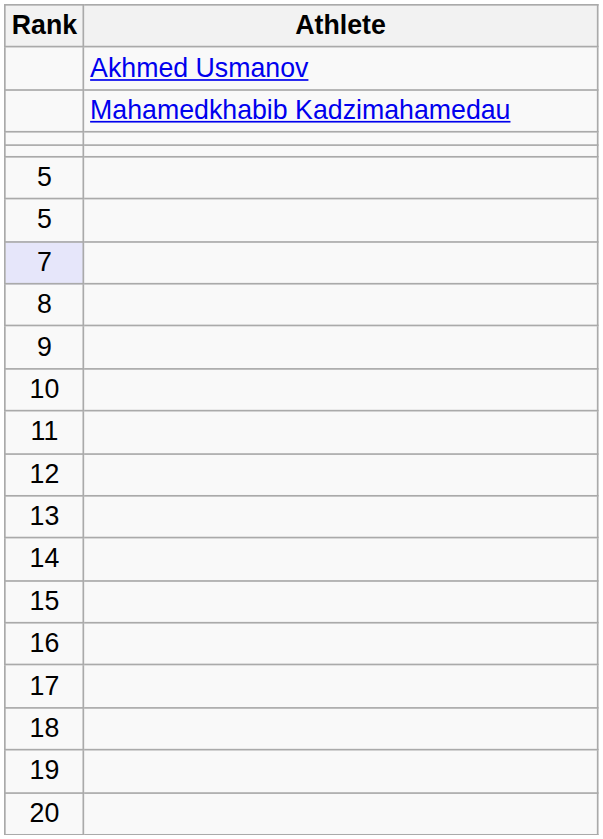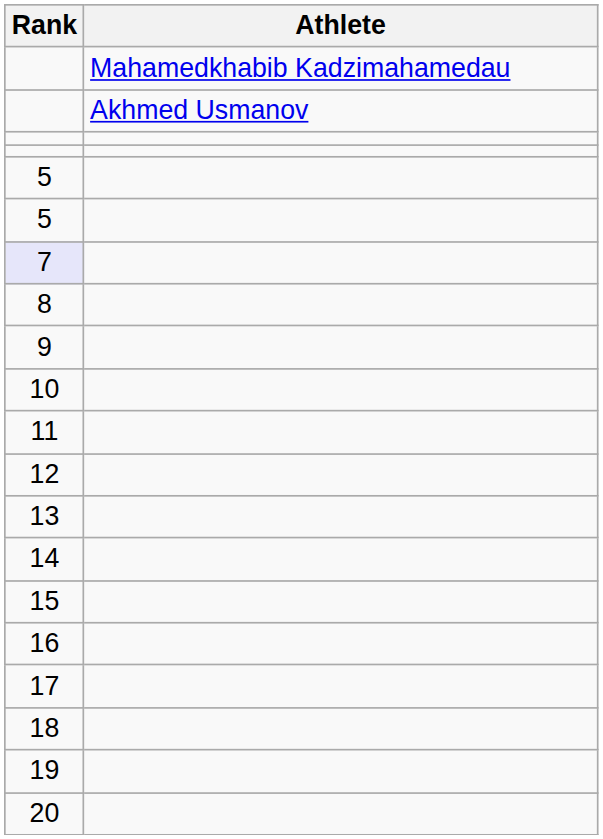(199, 68) Akhmed Usmanov -> (300, 68) Mahamedkhabib Kadzimahamedau
(300, 110) Mahamedkhabib Kadzimahamedau -> (199, 110) Akhmed Usmanov
